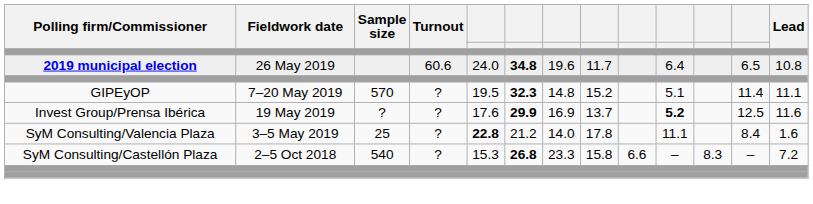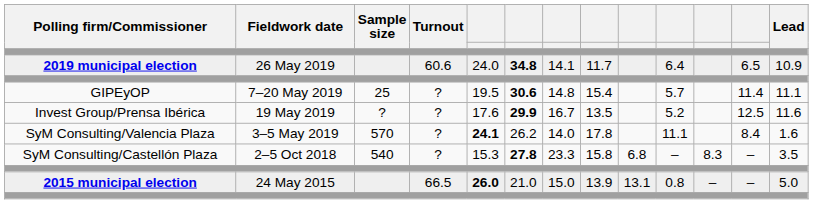(561, 65) 19.6 -> (561, 65) 14.1
(789, 65) 10.8 -> (789, 65) 10.9
(382, 92) 570 -> (382, 92) 25
(523, 92) 32.3 -> (523, 92) 30.6
(599, 92) 15.2 -> (599, 92) 15.4
(675, 92) 5.1 -> (675, 92) 5.7
(561, 113) 16.9 -> (561, 113) 16.7
(599, 113) 13.7 -> (599, 113) 13.5
(675, 113) bold -> (675, 113) normal
(382, 134) 25 -> (382, 134) 570
(486, 134) 22.8 -> (486, 134) 24.1
(523, 134) 21.2 -> (523, 134) 26.2
(523, 154) 26.8 -> (523, 154) 27.8
(637, 154) 6.6 -> (637, 154) 6.8
(789, 154) 7.2 -> (789, 154) 3.5
+ row: (120, 182)
